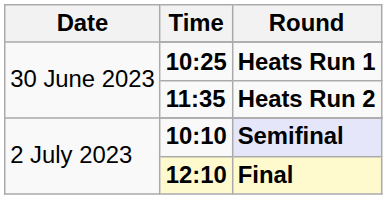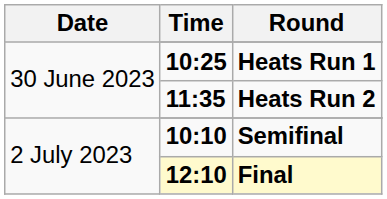(291, 136) lavender background -> (291, 136) no background
